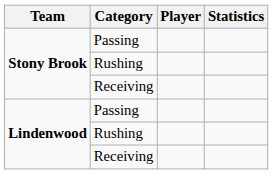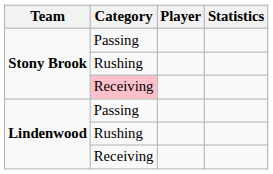(124, 86) no background -> (124, 86) pink background
